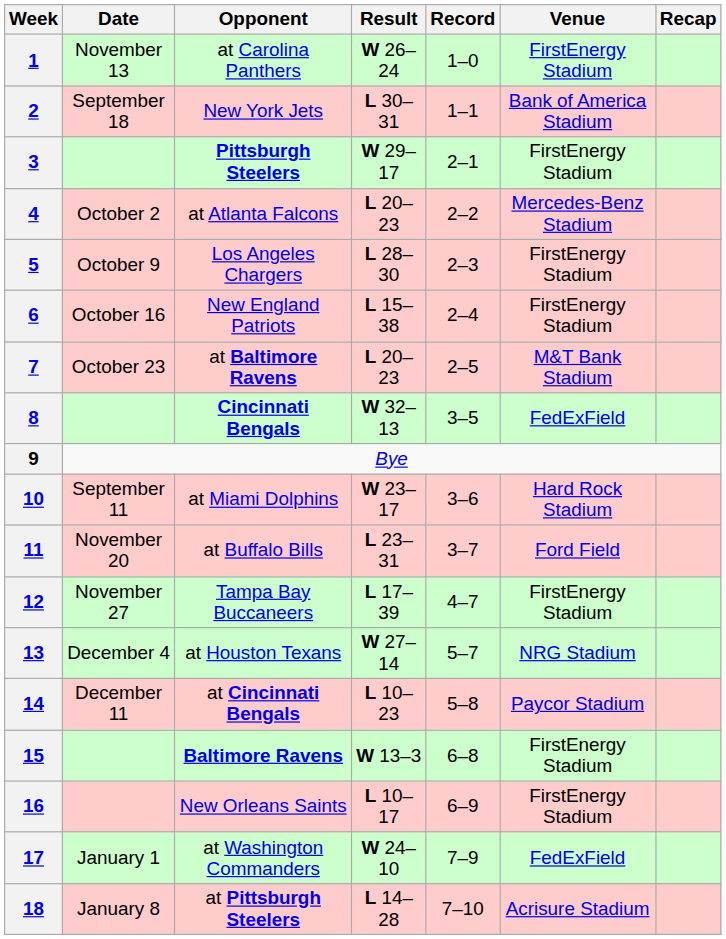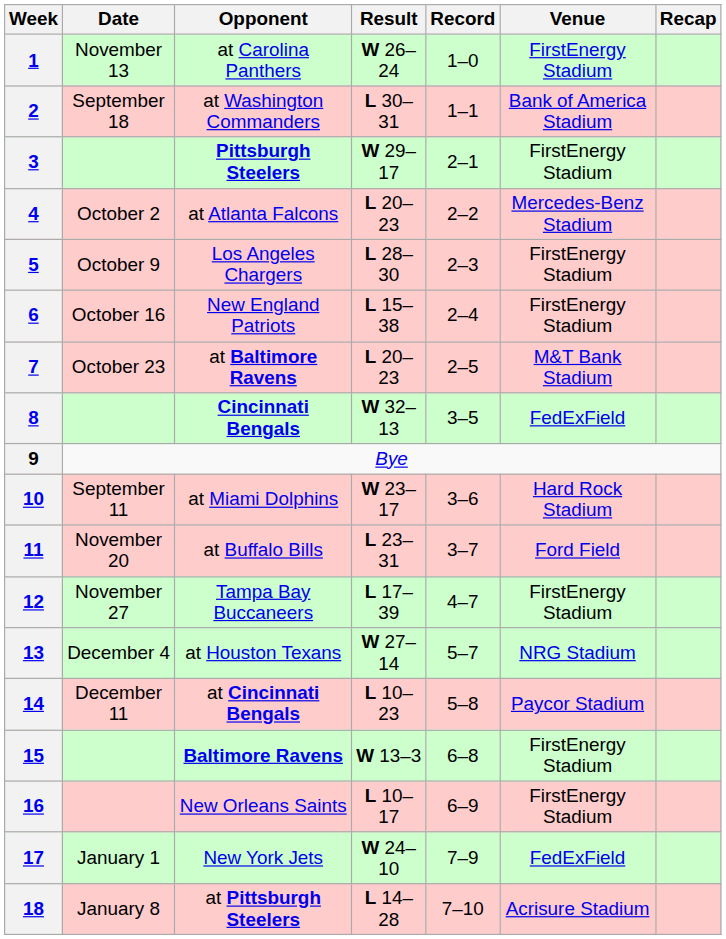(263, 111) New York Jets -> (263, 111) at Washington Commanders
(263, 857) at Washington Commanders -> (263, 857) New York Jets
